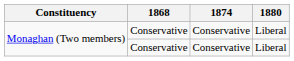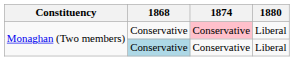(221, 30) no background -> (221, 30) pink background
(159, 47) no background -> (159, 47) lightblue background
